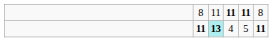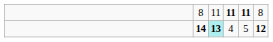(201, 28) 11 -> (201, 28) 14
(261, 28) 11 -> (261, 28) 12
